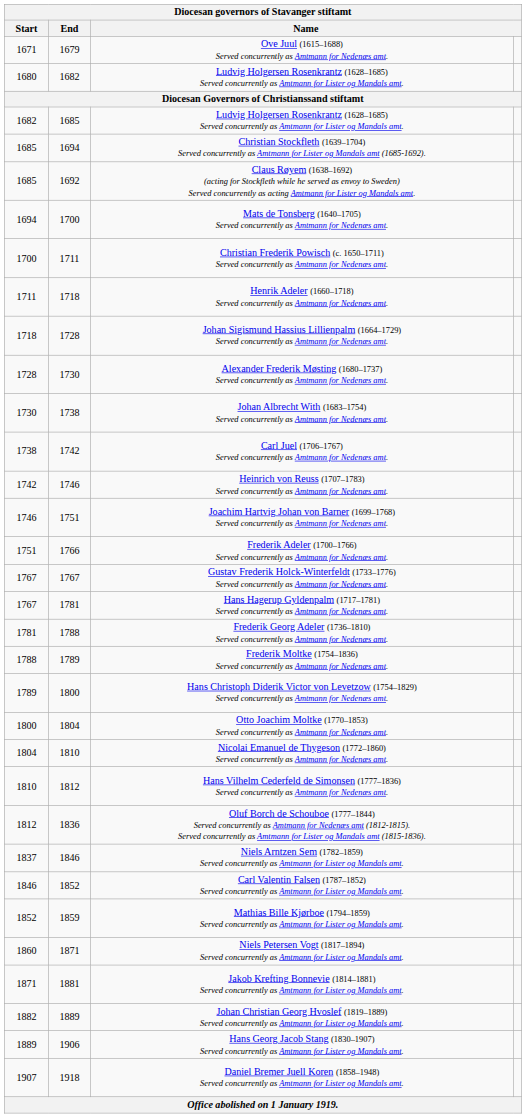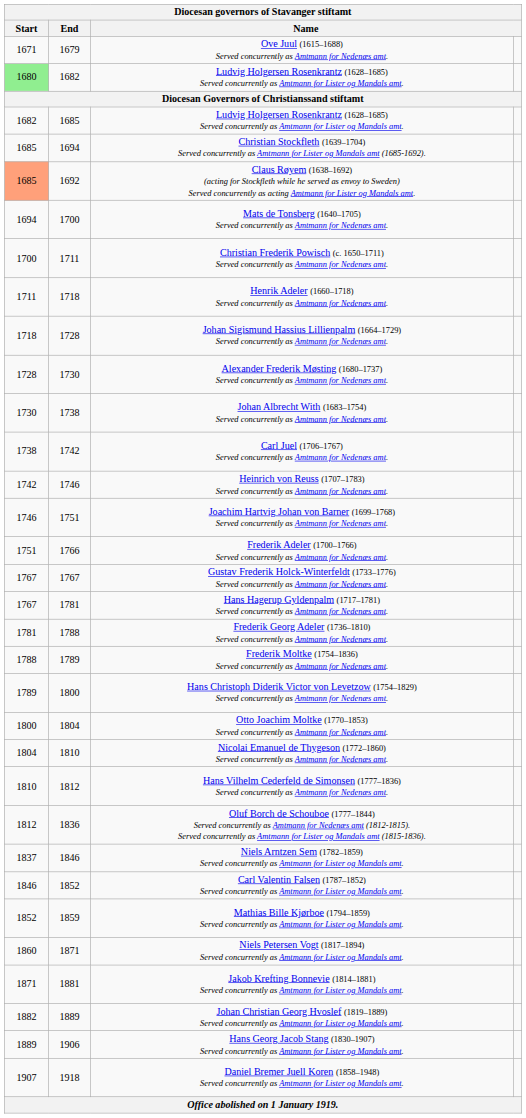(27, 77) no background -> (27, 77) lightgreen background
(27, 181) no background -> (27, 181) lightsalmon background
